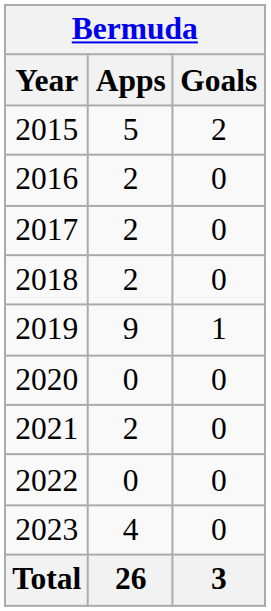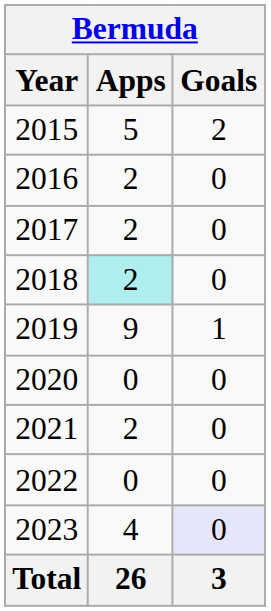(131, 279) no background -> (131, 279) paleturquoise background
(219, 529) no background -> (219, 529) lavender background
